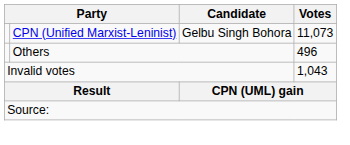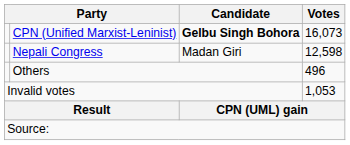(237, 33) normal -> (241, 33) bold
(315, 33) 11,073 -> (324, 33) 16,073
+ row: (58, 52)
(312, 71) 1,043 -> (320, 91) 1,053
